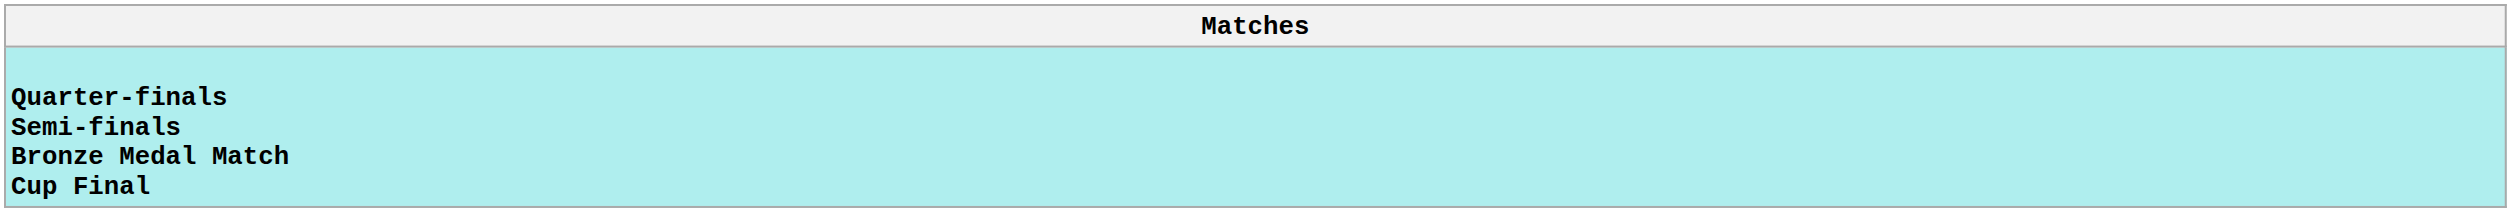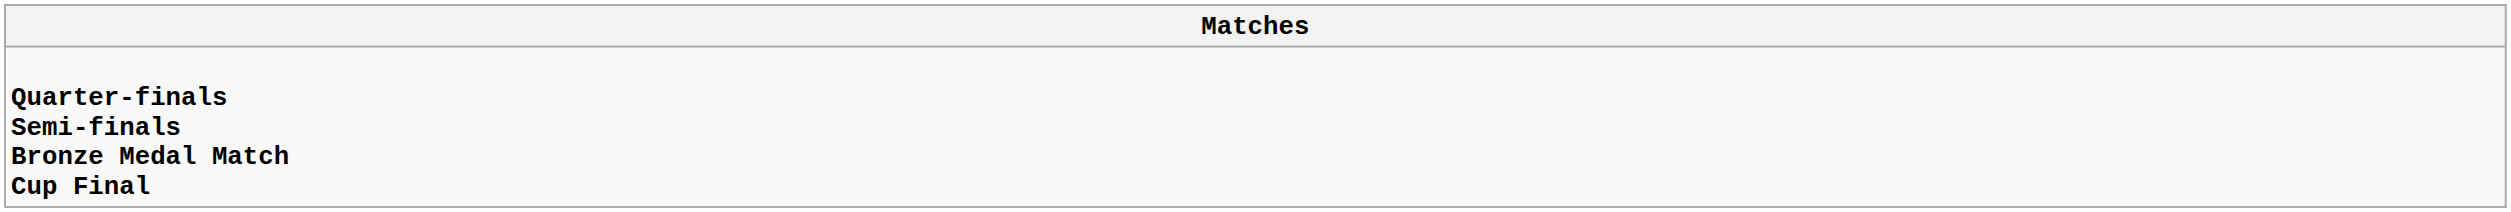(150, 142) paleturquoise background -> (150, 142) no background
